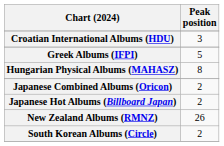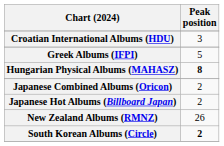(200, 70) normal -> (200, 70) bold
(200, 133) normal -> (200, 133) bold
